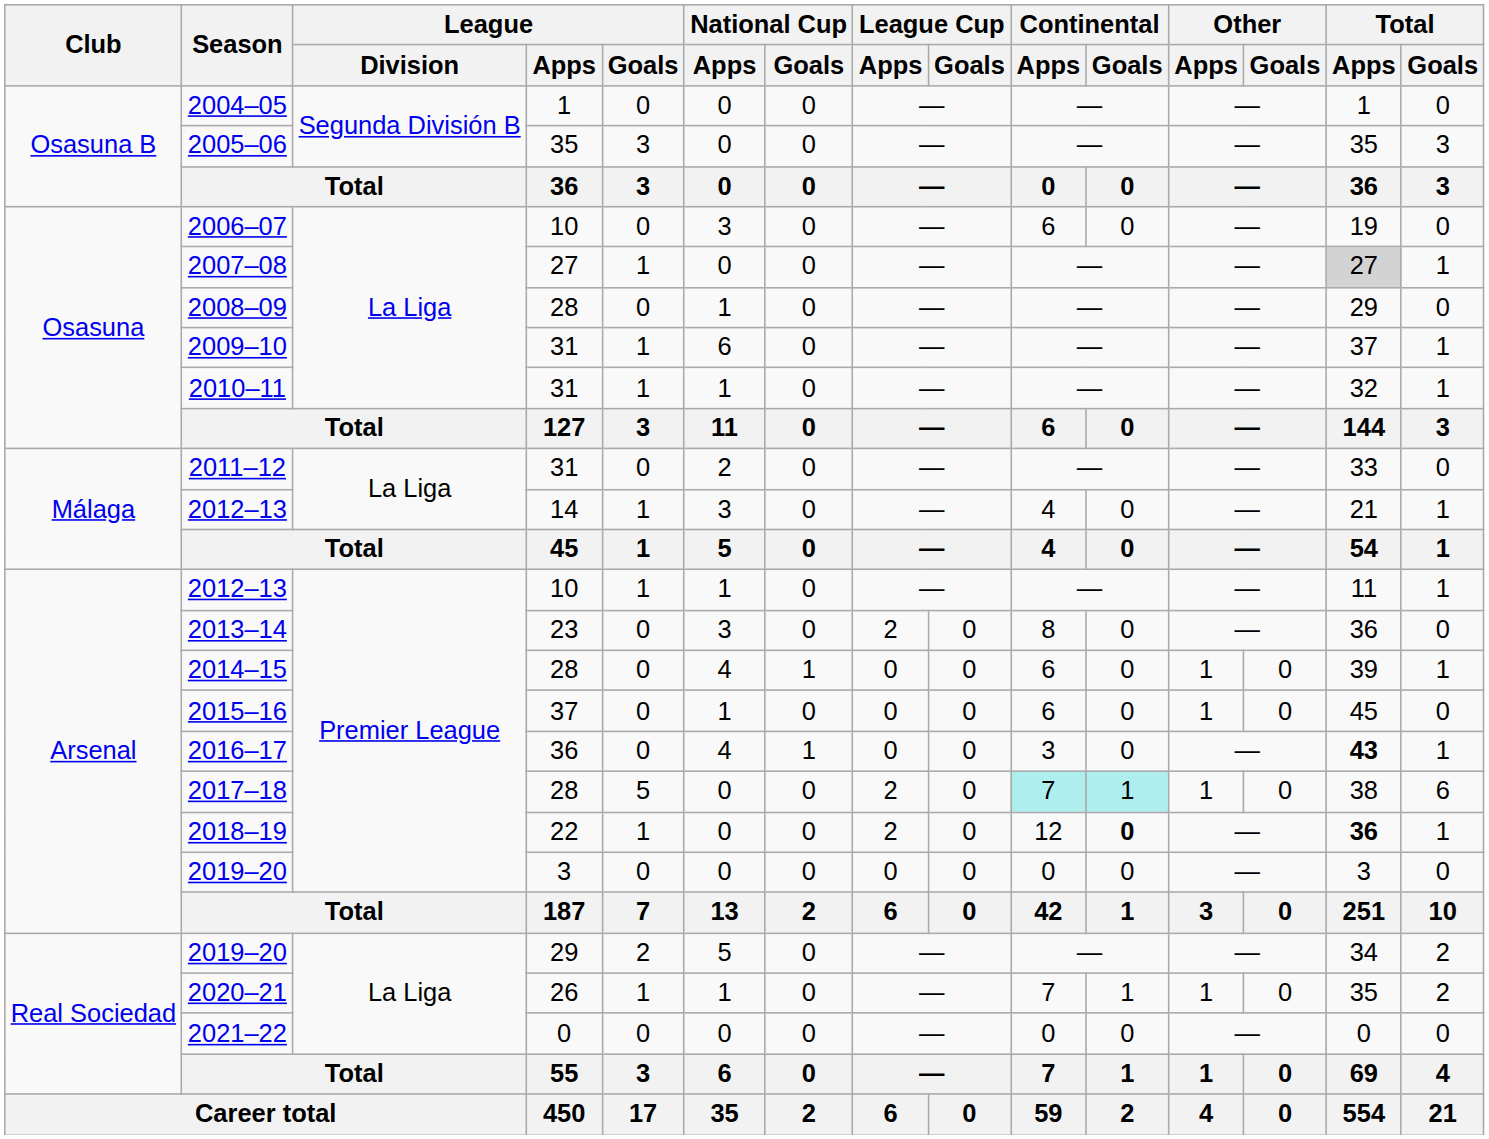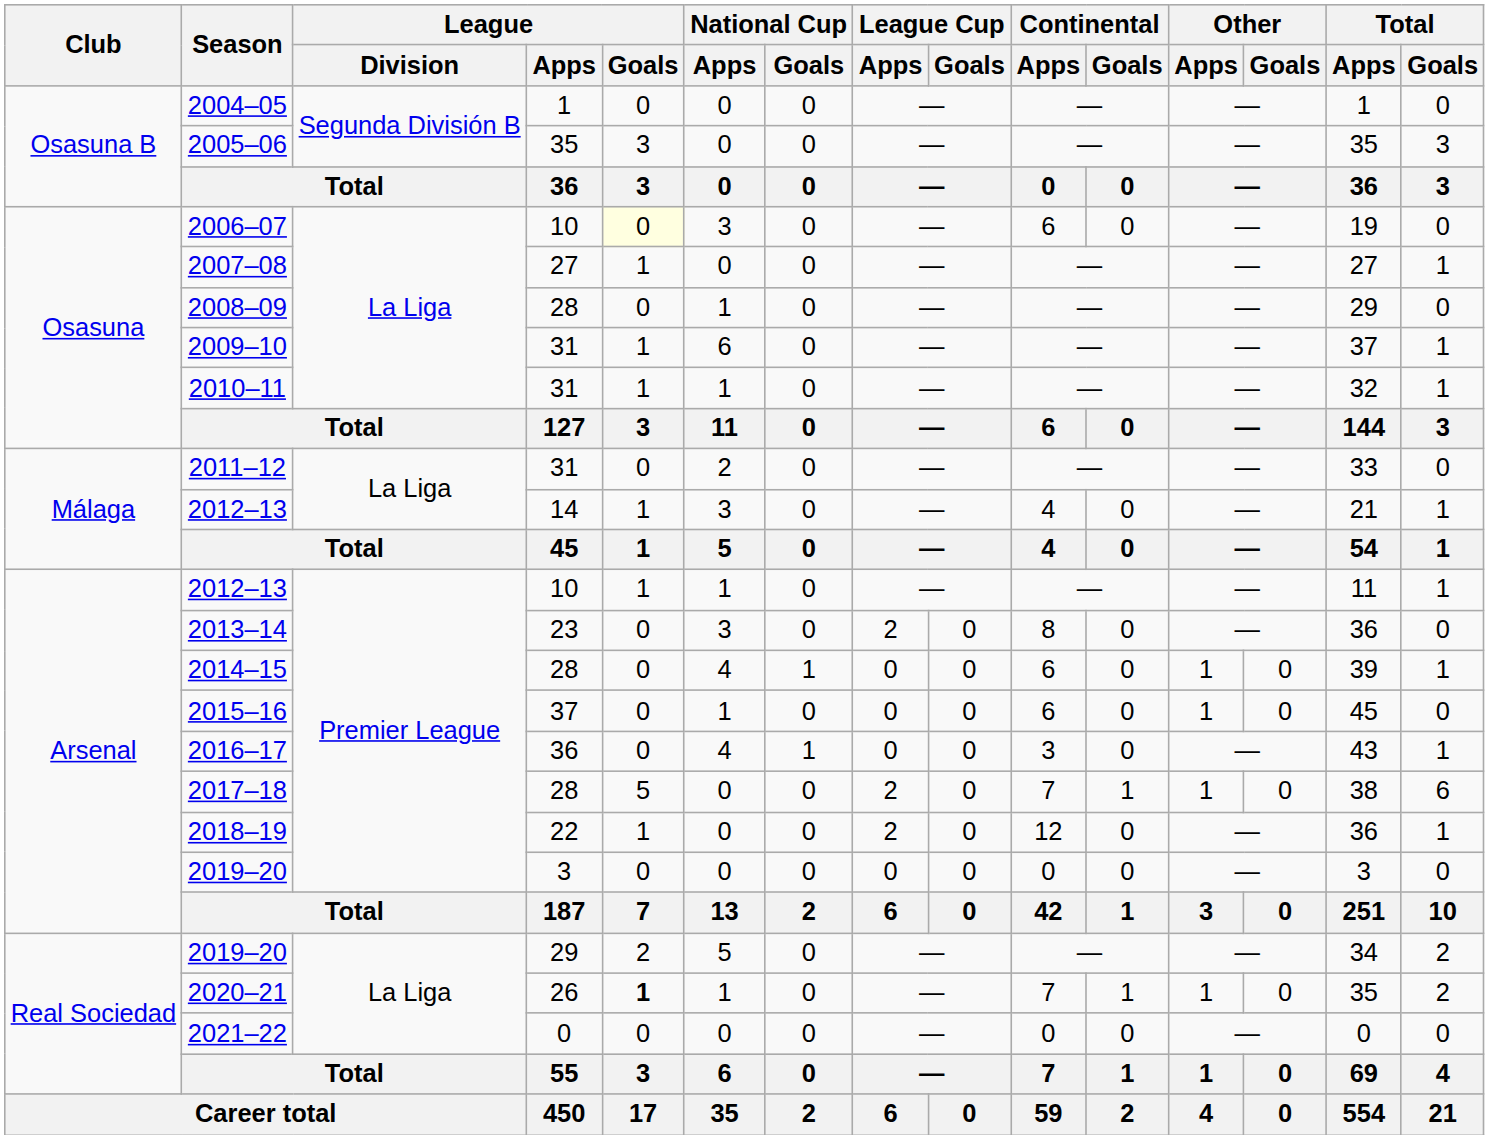(643, 226) no background -> (643, 226) lightyellow background
(1364, 266) lightgrey background -> (1364, 266) no background
(1364, 750) bold -> (1364, 750) normal
(1048, 791) paleturquoise background -> (1048, 791) no background
(1127, 791) paleturquoise background -> (1127, 791) no background
(1127, 831) bold -> (1127, 831) normal
(1364, 831) bold -> (1364, 831) normal
(643, 992) normal -> (643, 992) bold
